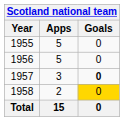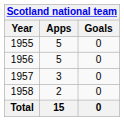(99, 76) bold -> (99, 76) normal
(99, 92) gold background -> (99, 92) no background
